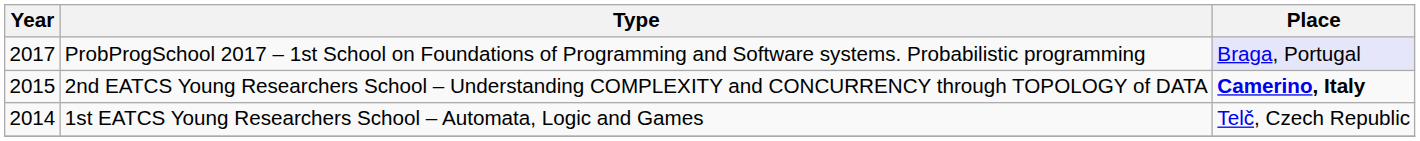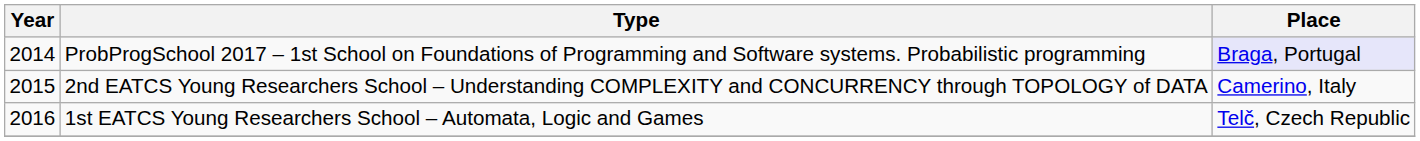(32, 53) 2017 -> (32, 53) 2014
(1291, 86) bold -> (1287, 86) normal
(32, 119) 2014 -> (32, 119) 2016
